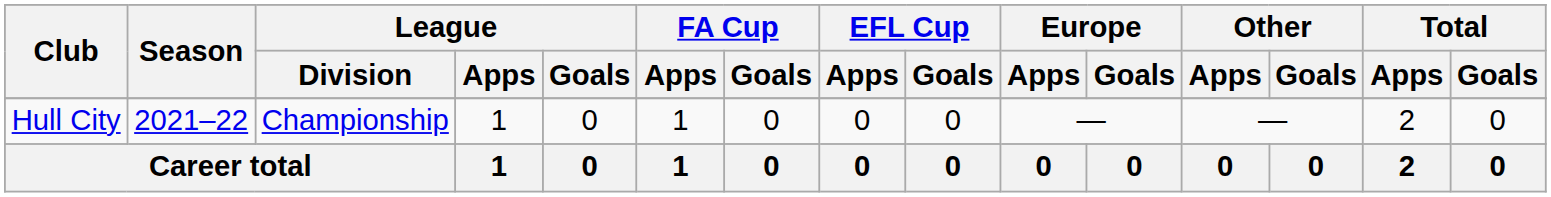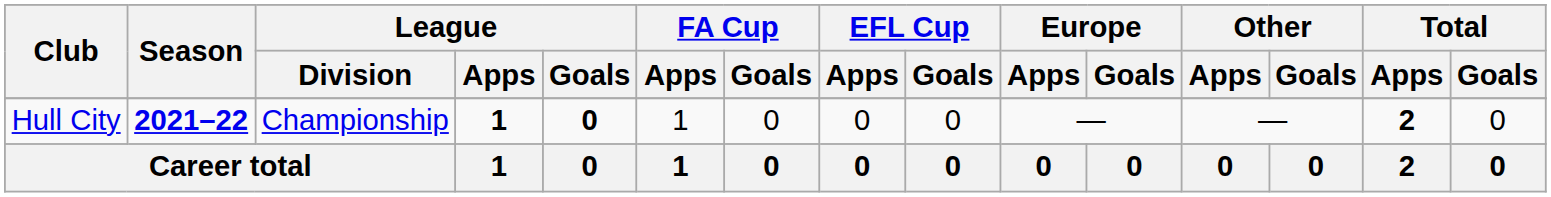(191, 120) normal -> (191, 120) bold
(499, 120) normal -> (499, 120) bold
(590, 120) normal -> (590, 120) bold
(1407, 120) normal -> (1407, 120) bold
